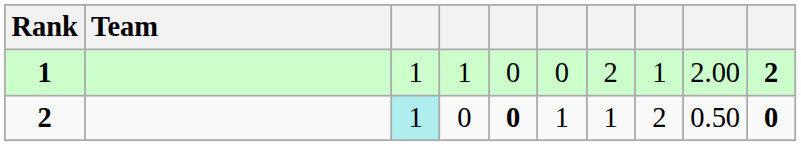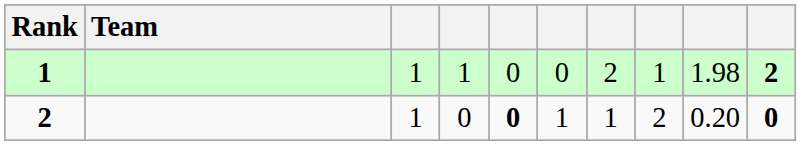(715, 72) 2.00 -> (715, 72) 1.98
(416, 117) paleturquoise background -> (416, 117) no background
(715, 117) 0.50 -> (715, 117) 0.20
